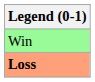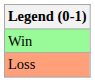(22, 65) bold -> (22, 65) normal
